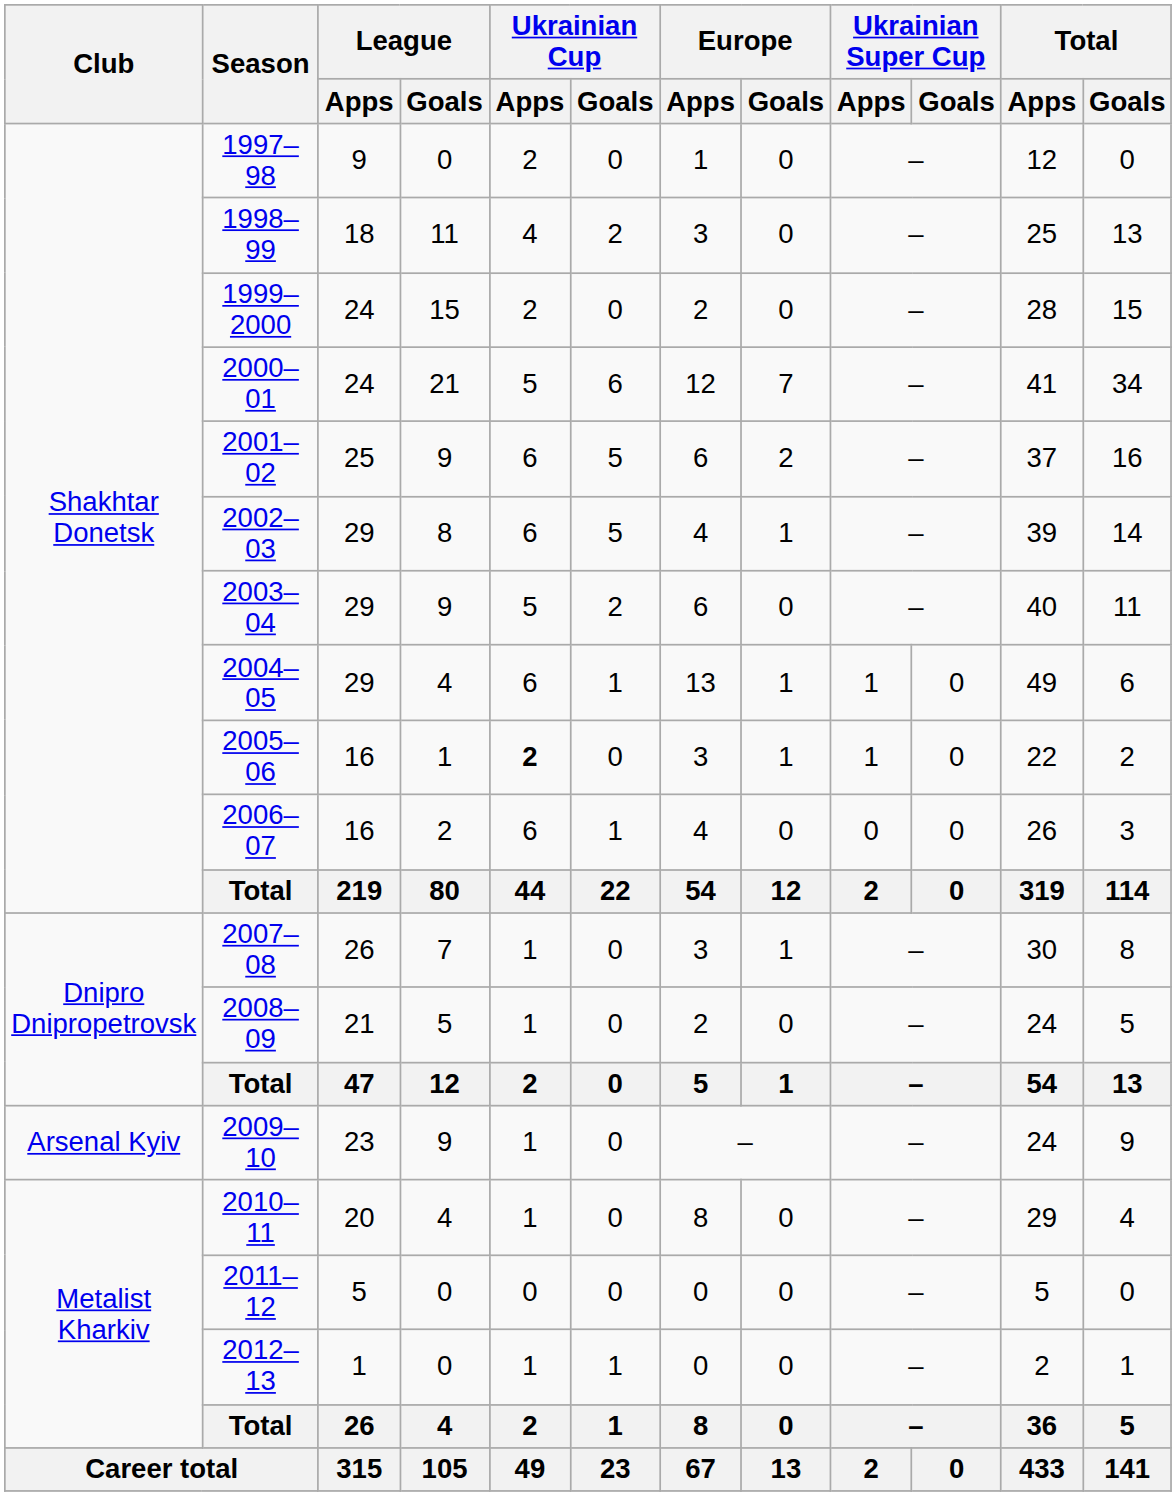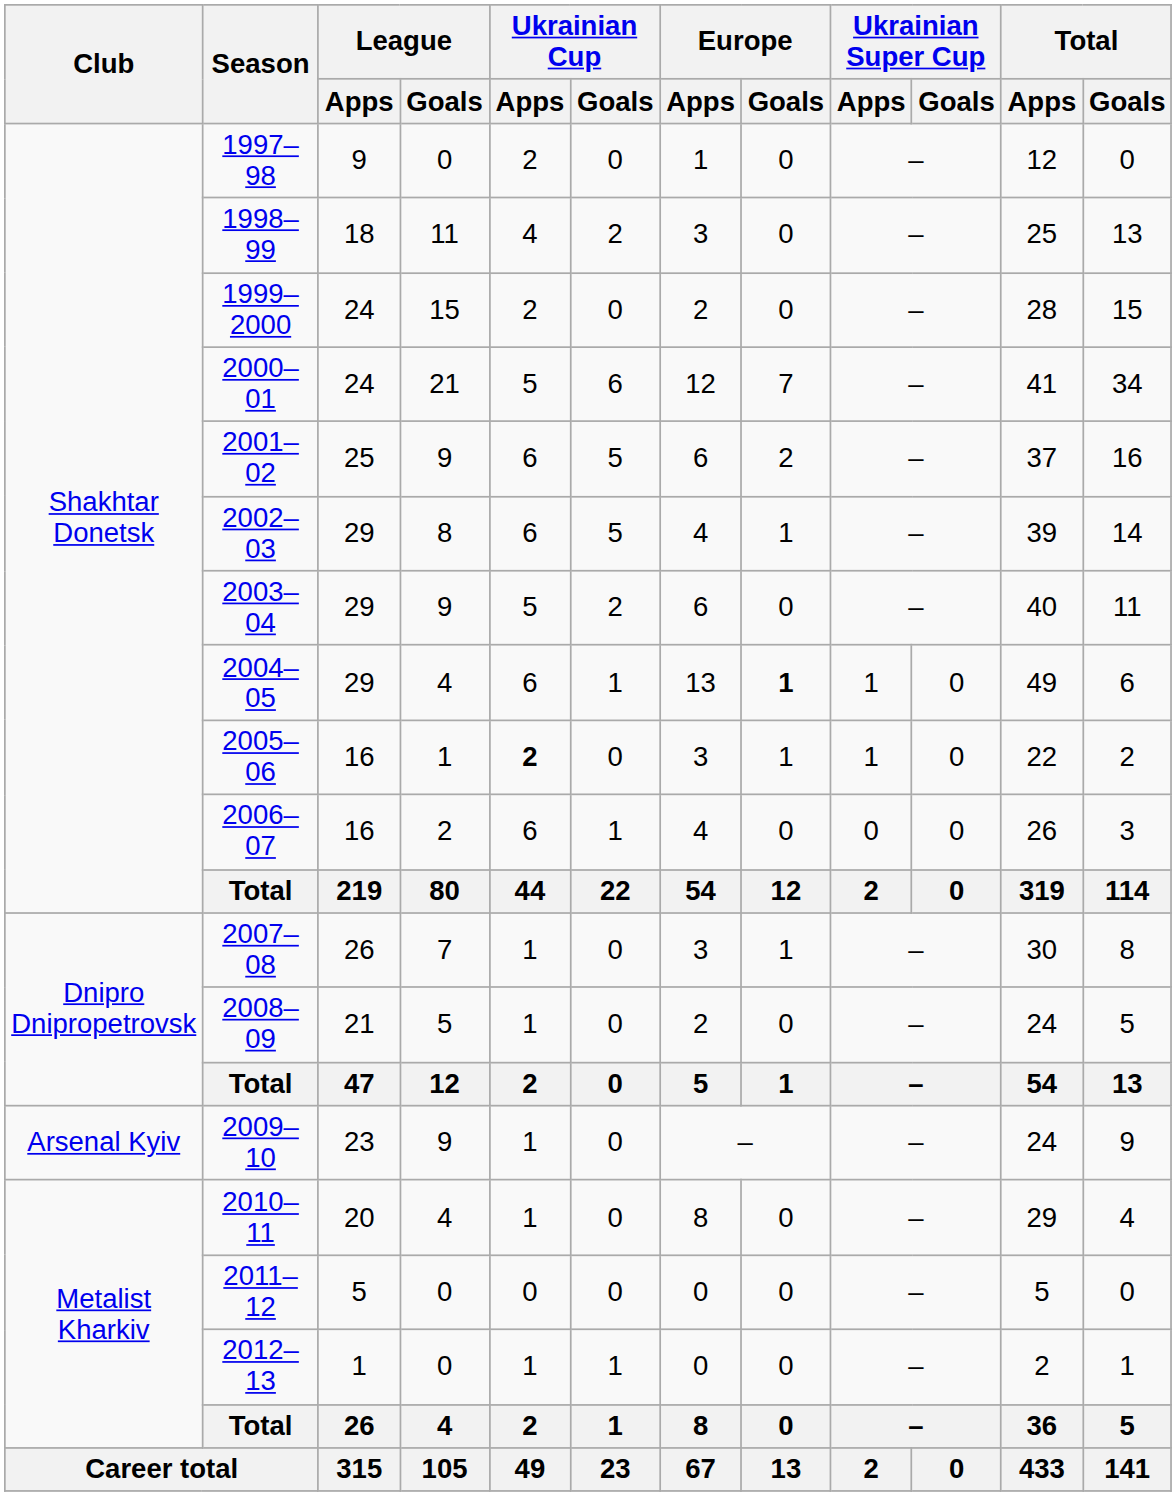(786, 682) normal -> (786, 682) bold
